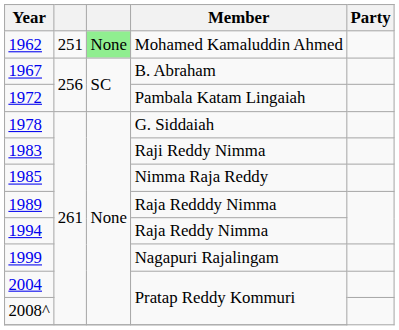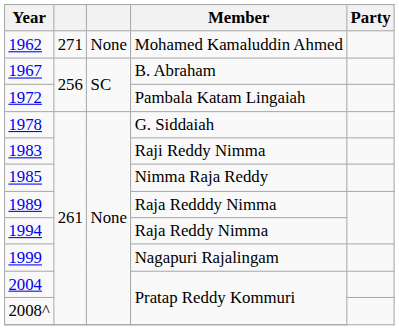(70, 44) 251 -> (70, 44) 271
(109, 44) lightgreen background -> (109, 44) no background
